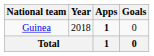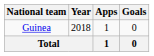(106, 28) bold -> (106, 28) normal
